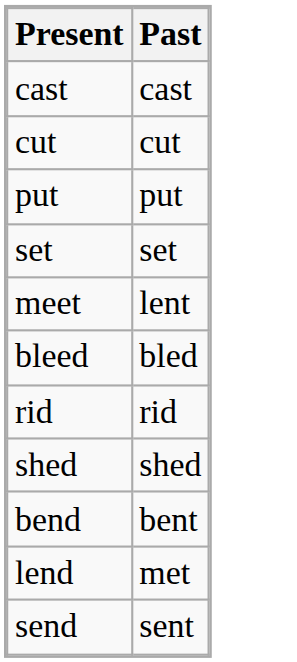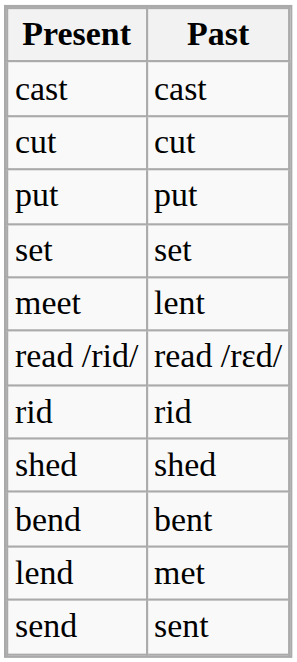- row: (52, 357)
+ row: (77, 357)
